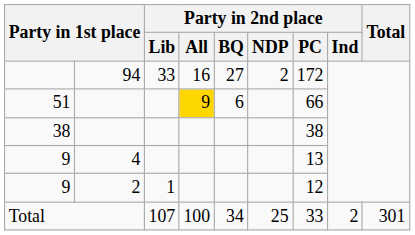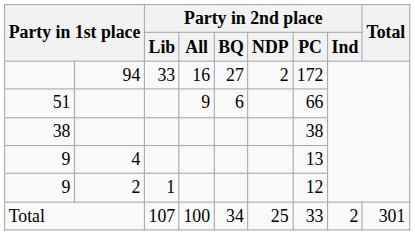(206, 103) gold background -> (206, 103) no background
